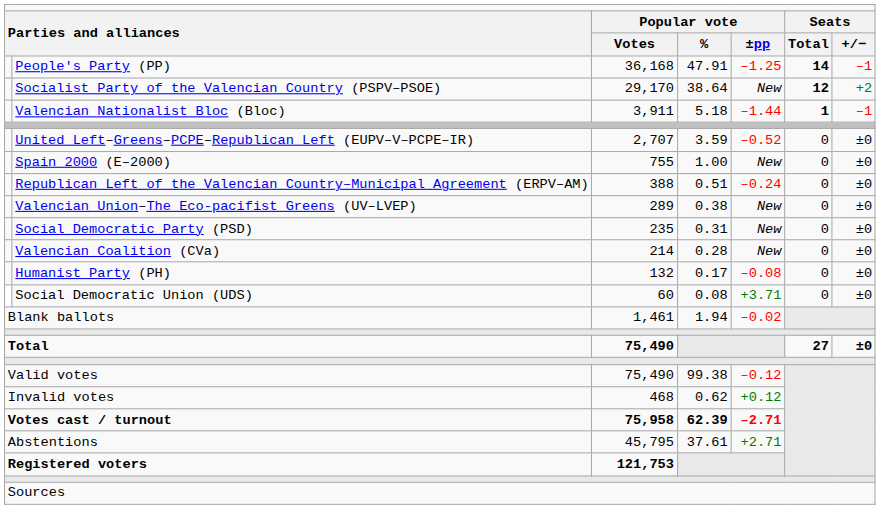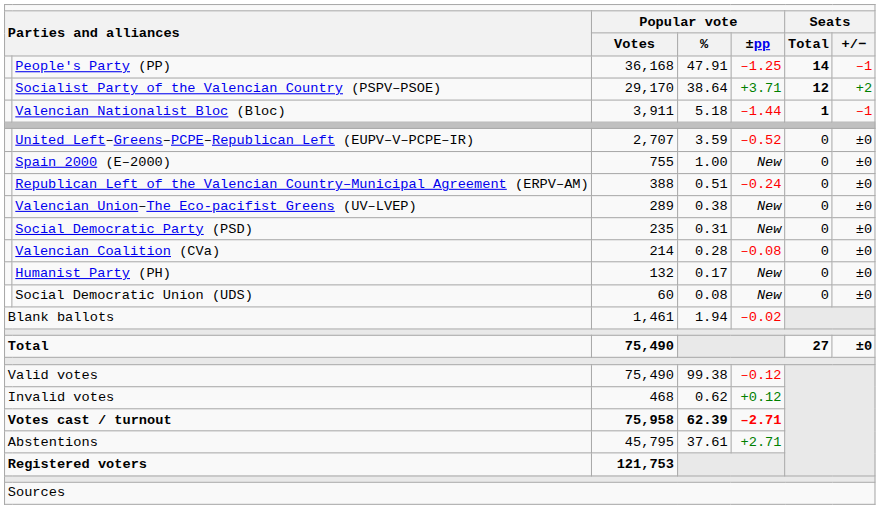(769, 89) New -> (761, 89) +3.71
(769, 251) New -> (761, 251) –0.08
(761, 273) –0.08 -> (769, 273) New
(761, 296) +3.71 -> (769, 296) New
